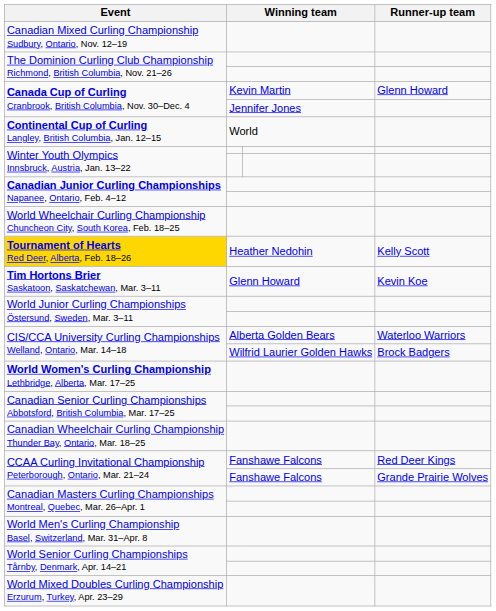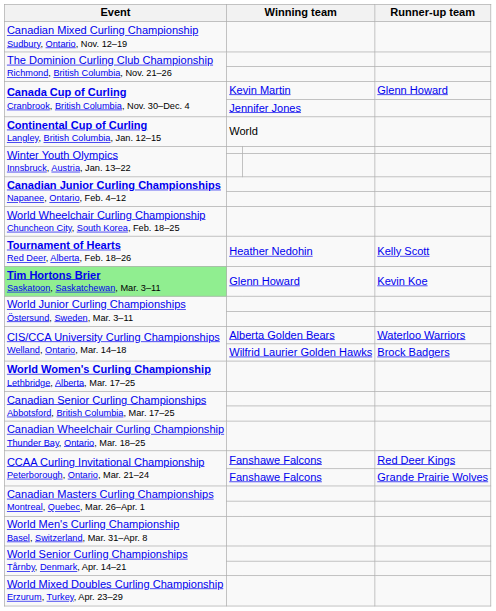(69, 251) gold background -> (69, 251) no background
(84, 281) no background -> (84, 281) lightgreen background
